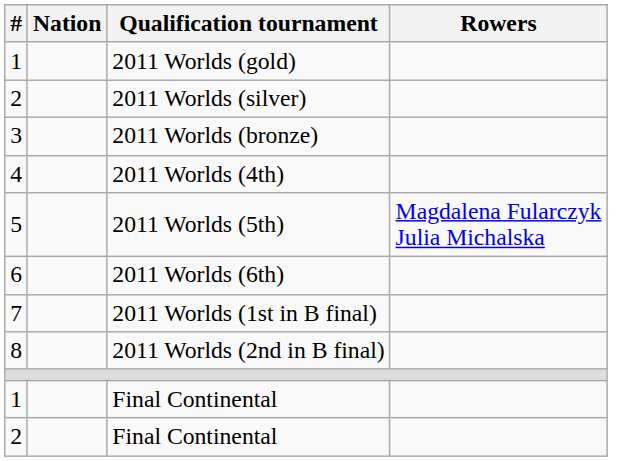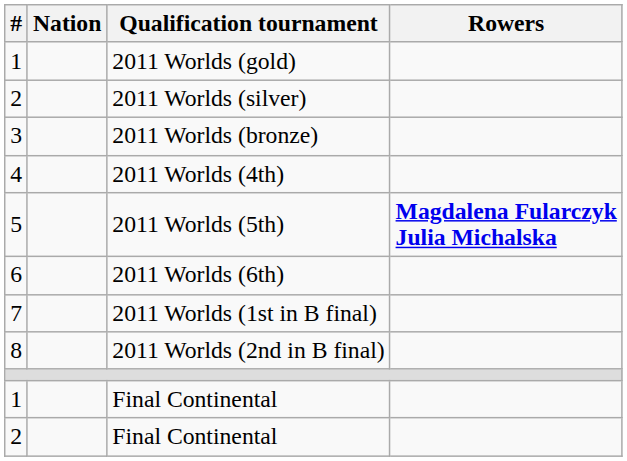(498, 224) normal -> (506, 224) bold
